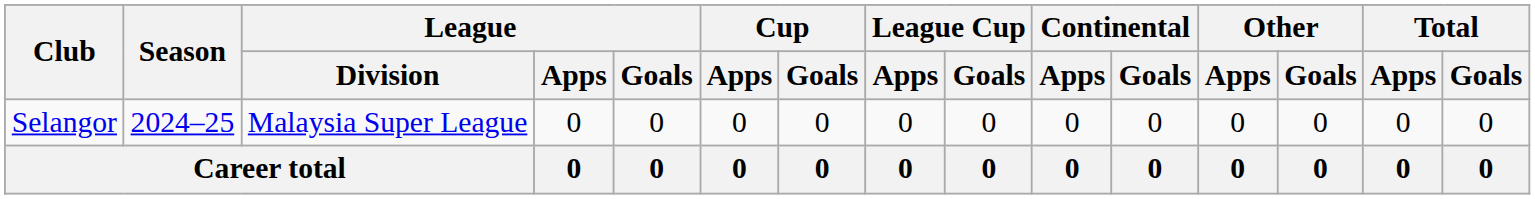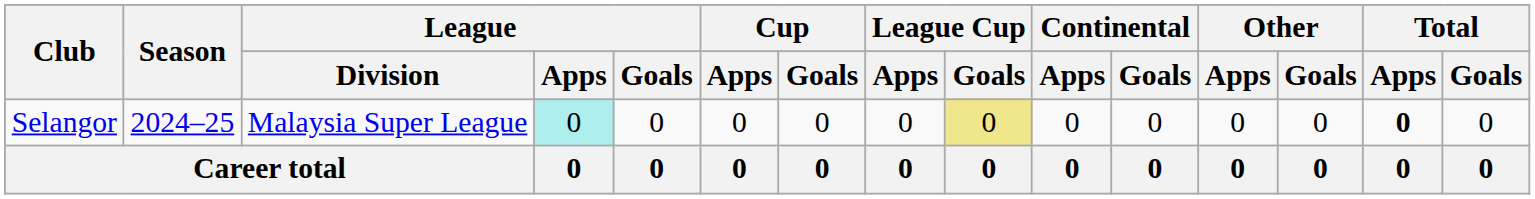(574, 121) no background -> (574, 121) paleturquoise background
(989, 121) no background -> (989, 121) khaki background
(1403, 121) normal -> (1403, 121) bold
